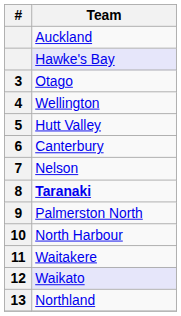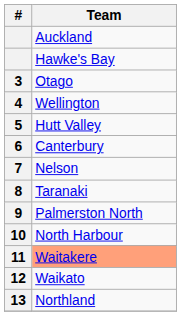(75, 59) lavender background -> (75, 59) no background
(63, 191) bold -> (61, 191) normal
(66, 256) no background -> (66, 256) lightsalmon background
(60, 278) lavender background -> (60, 278) no background
